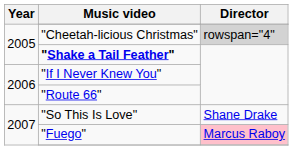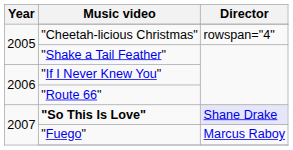(239, 34) lightgrey background -> (239, 34) no background
(108, 54) bold -> (104, 54) normal
(89, 114) normal -> (94, 114) bold
(240, 114) no background -> (240, 114) lavender background
(244, 134) pink background -> (244, 134) no background
